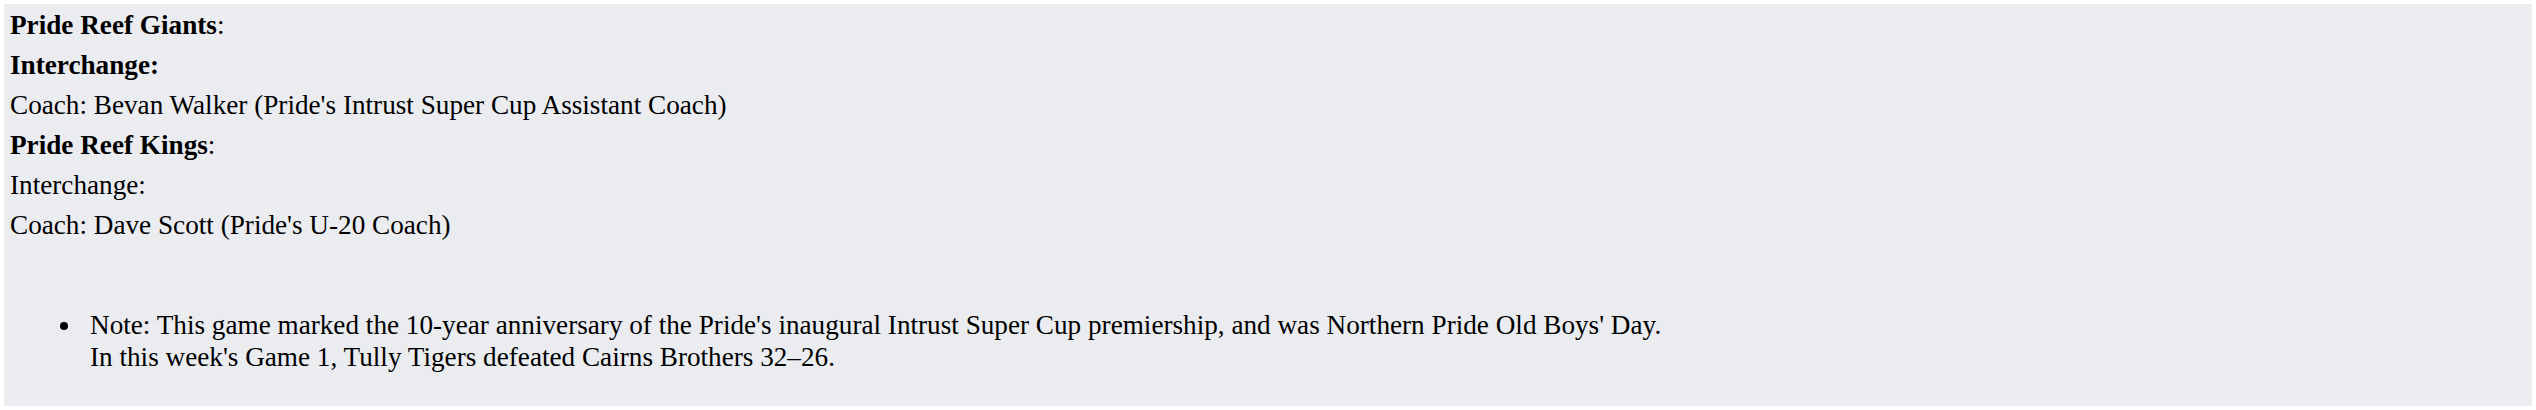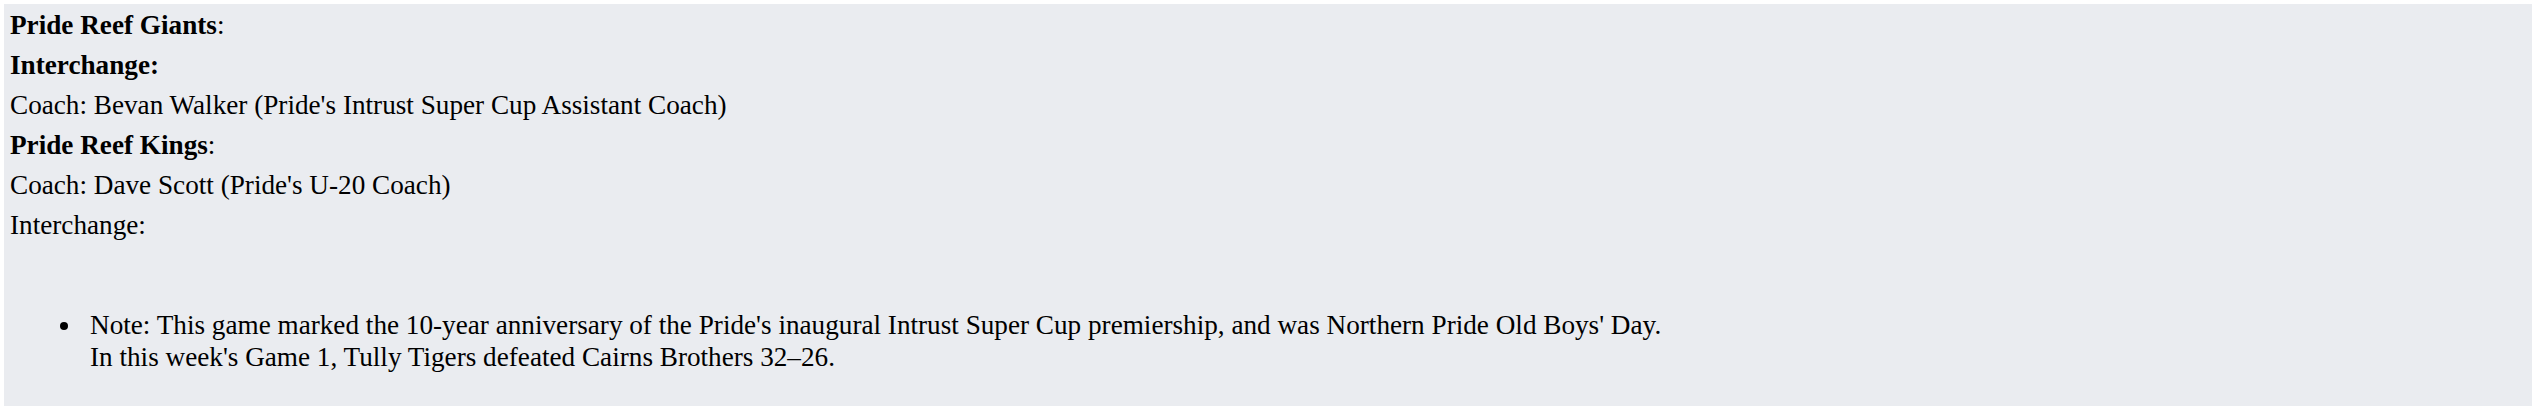(78, 185) Interchange: -> (230, 185) Coach: Dave Scott (Pride's U-20 Coach)
(230, 225) Coach: Dave Scott (Pride's U-20 Coach) -> (78, 225) Interchange:
